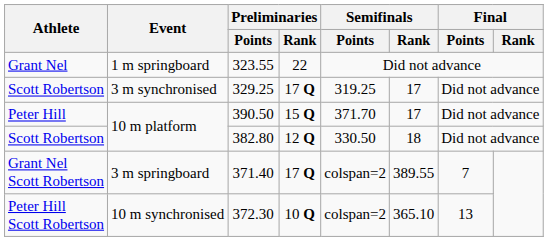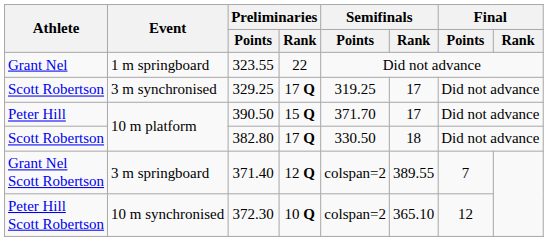(300, 139) 12 Q -> (300, 139) 17 Q
(300, 172) 17 Q -> (300, 172) 12 Q
(465, 215) 13 -> (465, 215) 12
